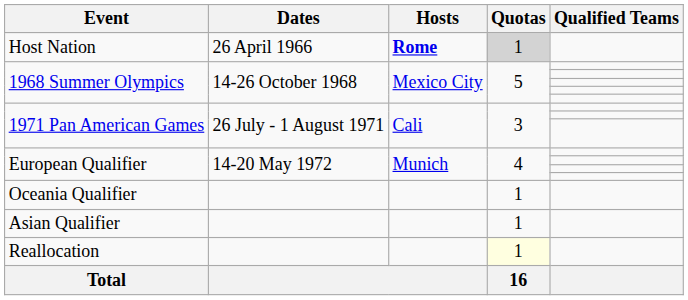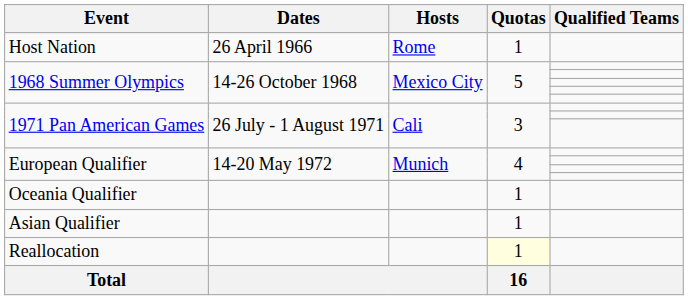(415, 47) bold -> (414, 47) normal
(518, 47) lightgrey background -> (518, 47) no background
